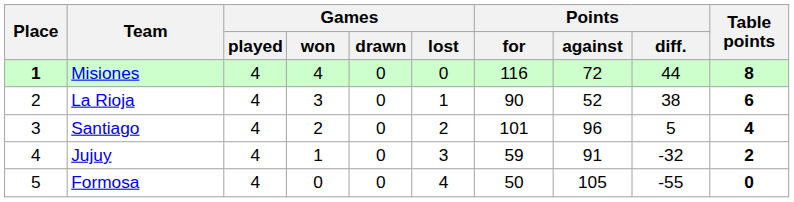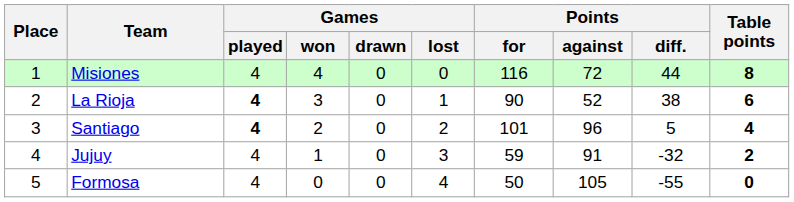(36, 73) bold -> (36, 73) normal
(255, 100) normal -> (255, 100) bold
(255, 127) normal -> (255, 127) bold
